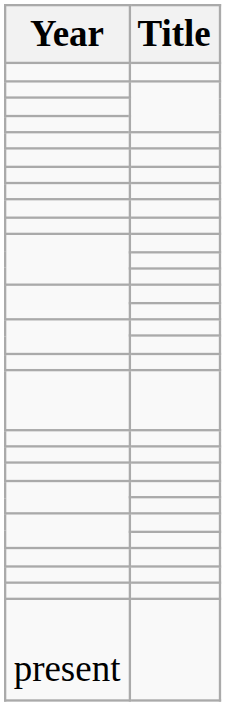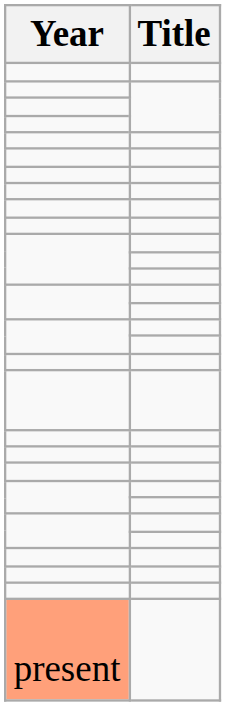(67, 669) no background -> (67, 669) lightsalmon background
